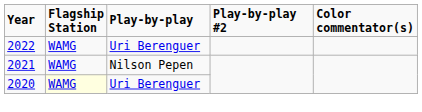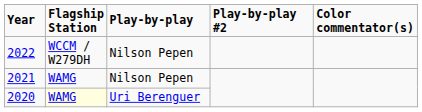(62, 46) WAMG -> (69, 53) WCCM / W279DH
(155, 46) Uri Berenguer -> (151, 53) Nilson Pepen
